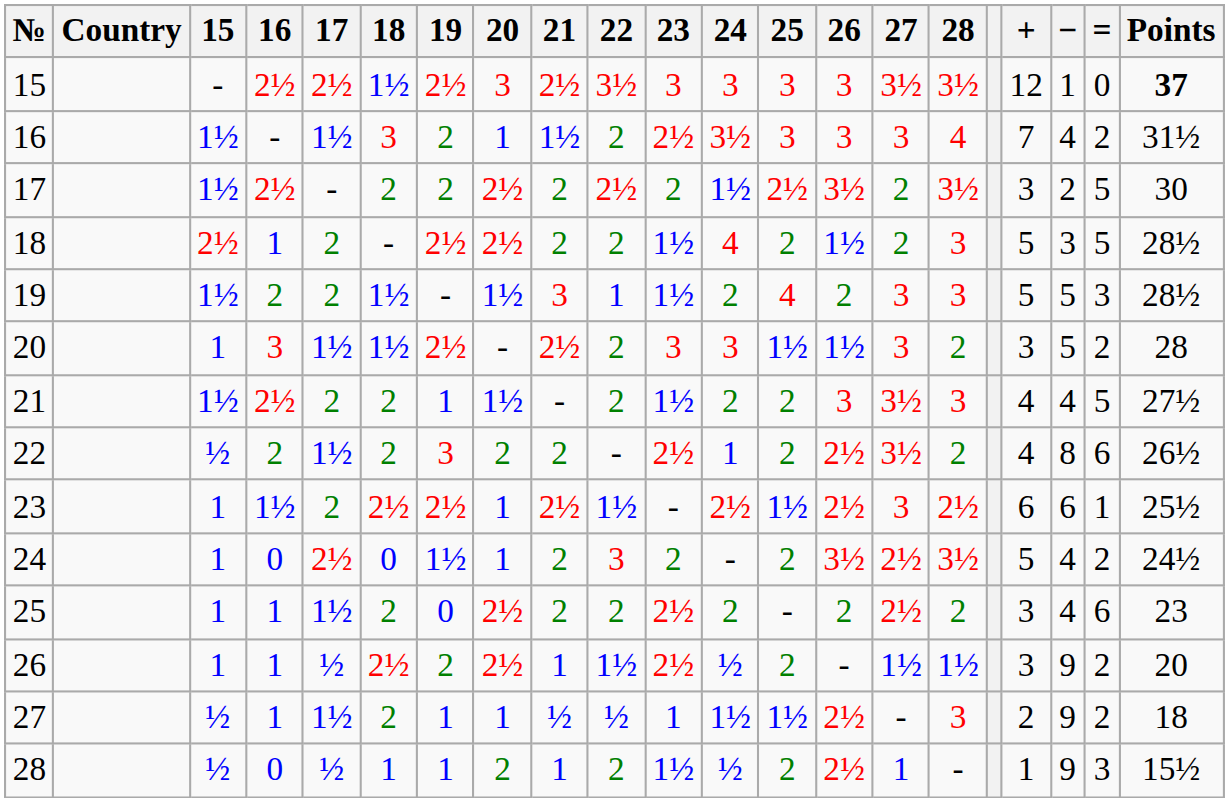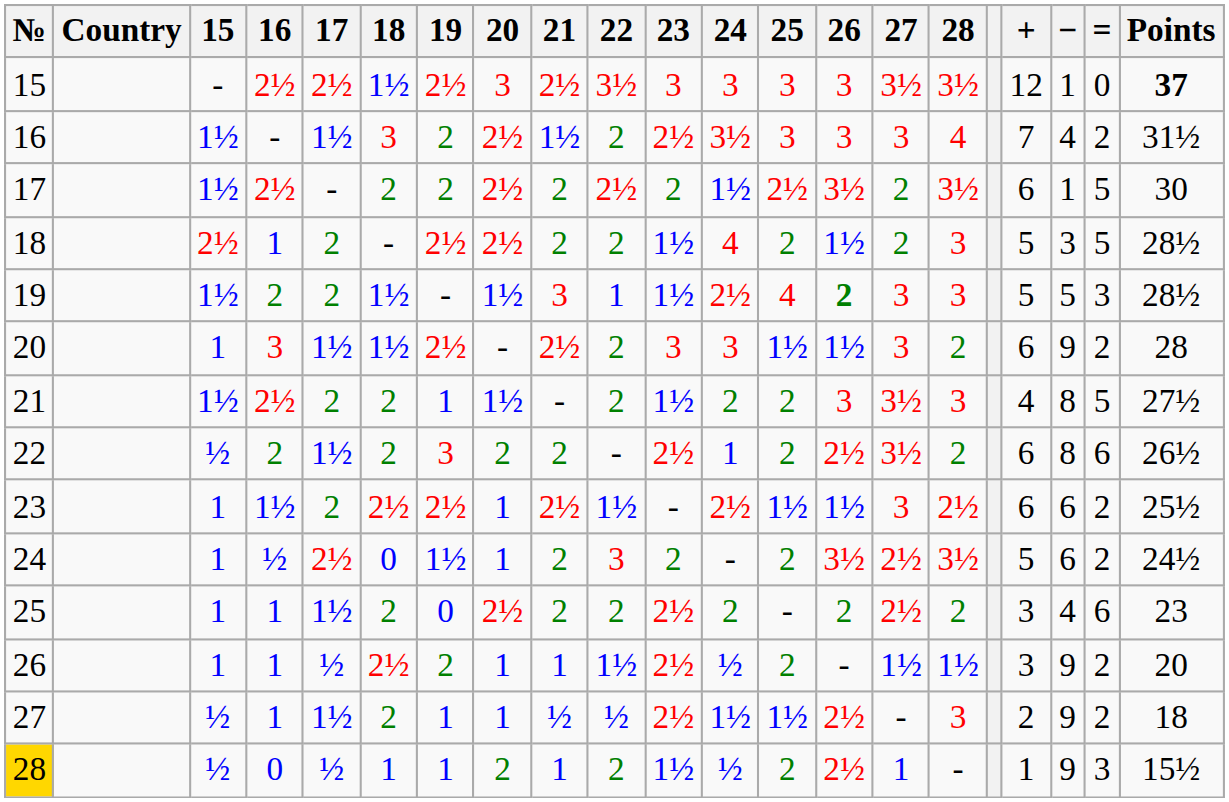(503, 136) 1 -> (503, 136) 2½
(1026, 189) 3 -> (1026, 189) 6
(1068, 189) 2 -> (1068, 189) 1
(730, 294) 2 -> (730, 294) 2½
(844, 294) normal -> (844, 294) bold
(1026, 347) 3 -> (1026, 347) 6
(1068, 347) 5 -> (1068, 347) 9
(1068, 400) 4 -> (1068, 400) 8
(1026, 453) 4 -> (1026, 453) 6
(844, 505) 2½ -> (844, 505) 1½
(1102, 505) 1 -> (1102, 505) 2
(275, 558) 0 -> (275, 558) ½
(1068, 558) 4 -> (1068, 558) 6
(503, 664) 2½ -> (503, 664) 1
(673, 717) 1 -> (673, 717) 2½
(29, 769) no background -> (29, 769) gold background
